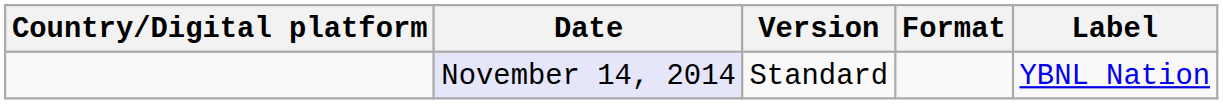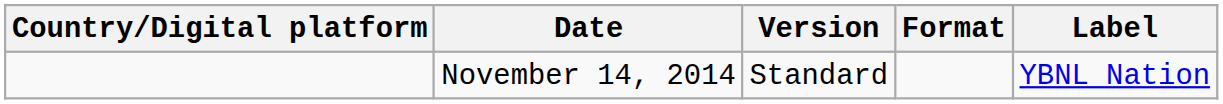(589, 76) lavender background -> (589, 76) no background
